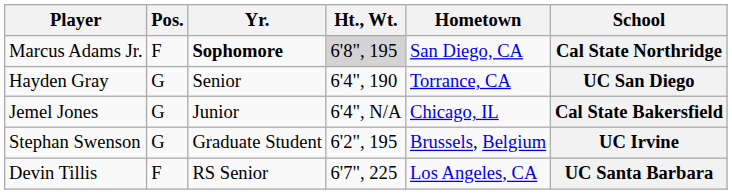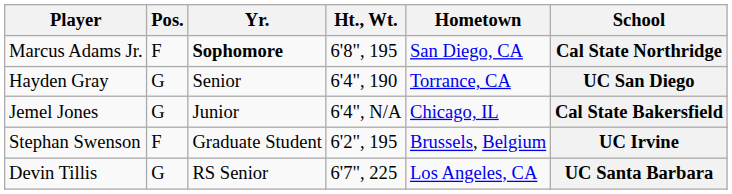(364, 50) lightgrey background -> (364, 50) no background
(158, 142) G -> (156, 142) F
(156, 173) F -> (158, 173) G
